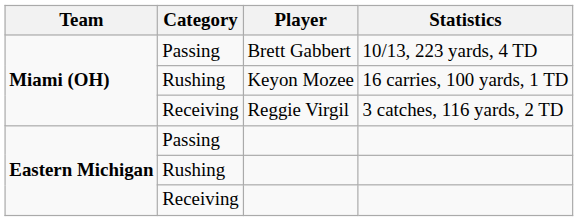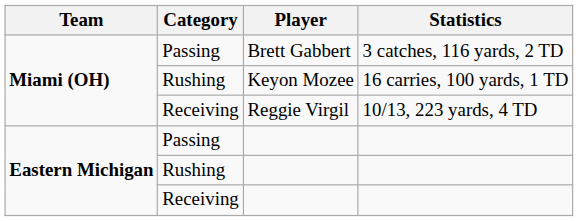(450, 50) 10/13, 223 yards, 4 TD -> (463, 50) 3 catches, 116 yards, 2 TD
(463, 110) 3 catches, 116 yards, 2 TD -> (450, 110) 10/13, 223 yards, 4 TD
